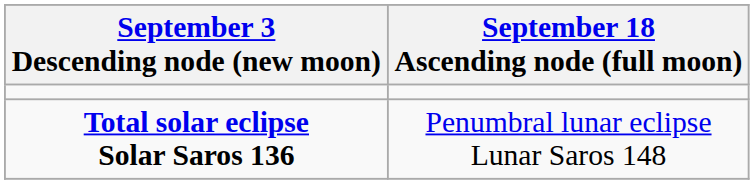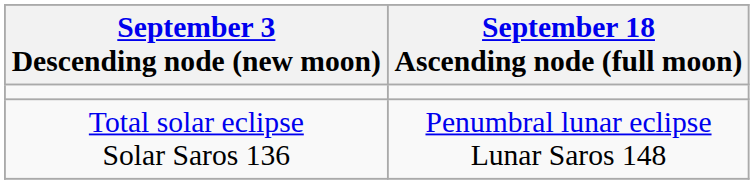(196, 138) bold -> (196, 138) normal
